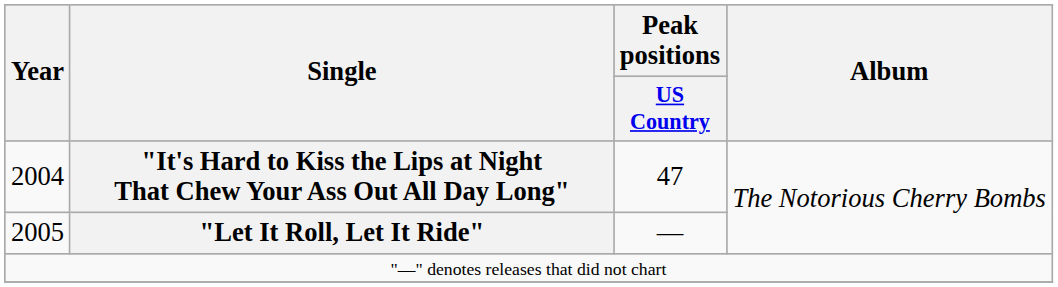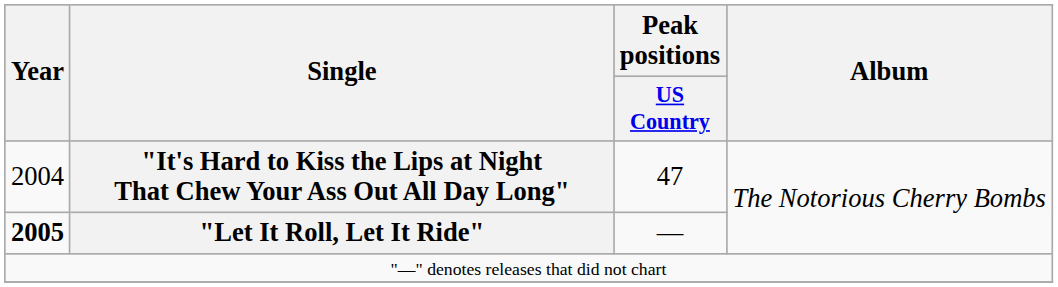(38, 233) normal -> (38, 233) bold
